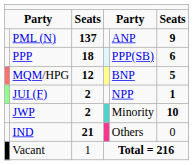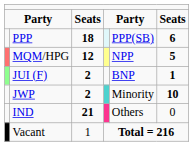- row: (34, 38)
(123, 75) BNP -> (123, 56) NPP
(123, 94) NPP -> (123, 75) BNP
